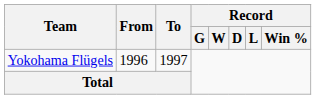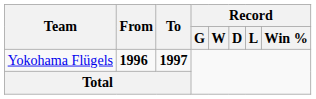(134, 60) normal -> (134, 60) bold
(173, 60) normal -> (173, 60) bold
